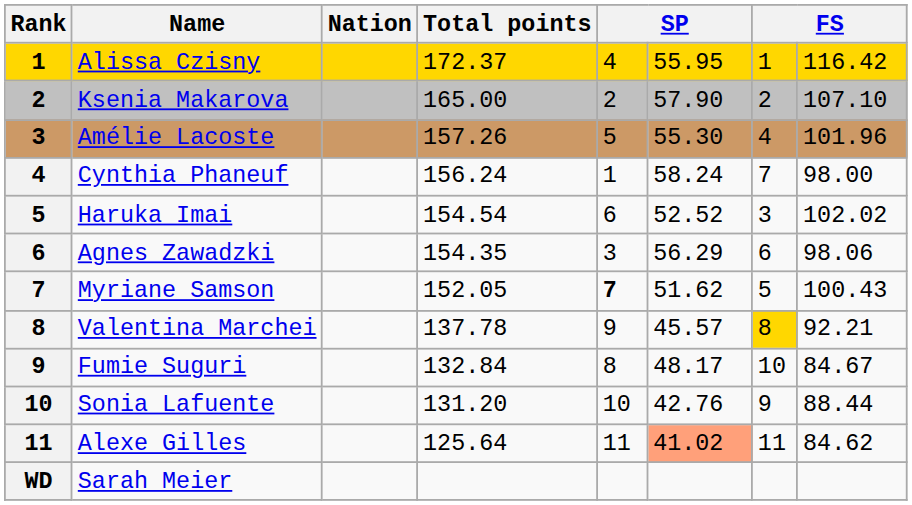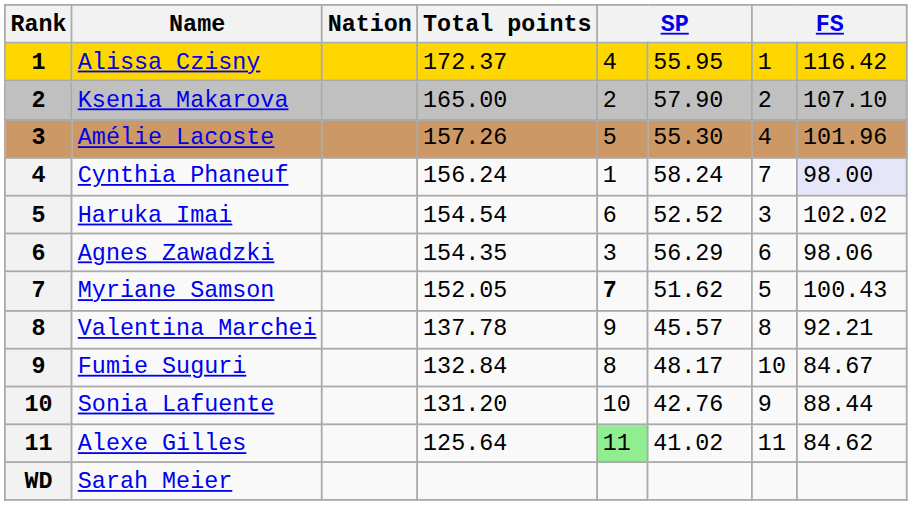(838, 177) no background -> (838, 177) lavender background
(765, 329) gold background -> (765, 329) no background
(617, 443) no background -> (617, 443) lightgreen background
(688, 443) lightsalmon background -> (688, 443) no background
